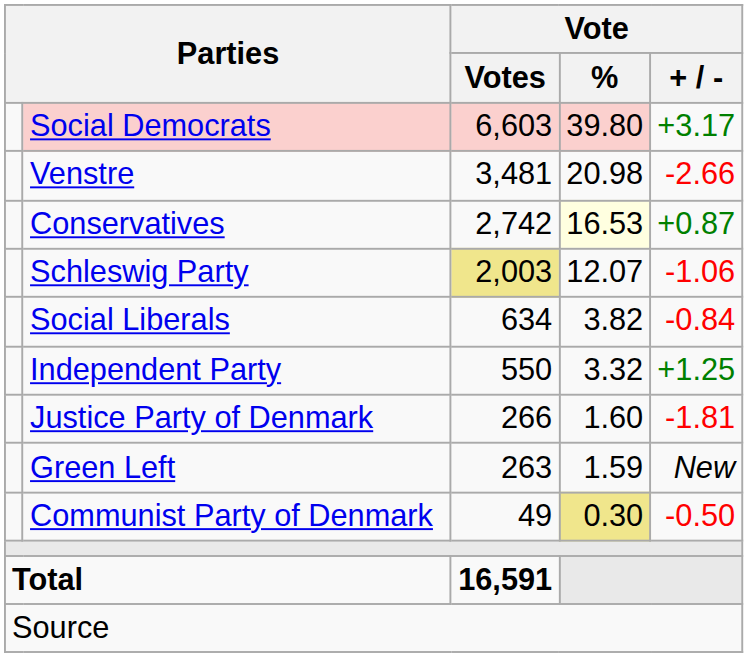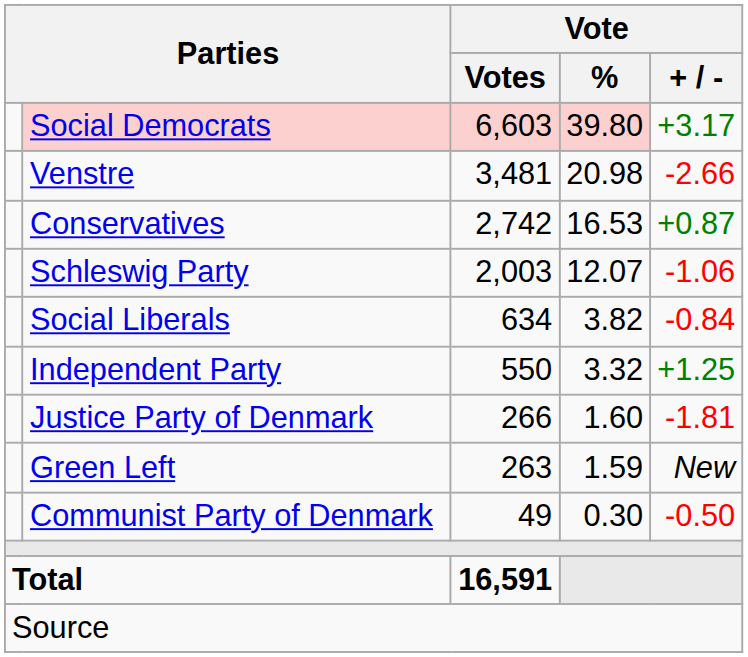(605, 223) lightyellow background -> (605, 223) no background
(514, 272) khaki background -> (514, 272) no background
(613, 516) khaki background -> (613, 516) no background
